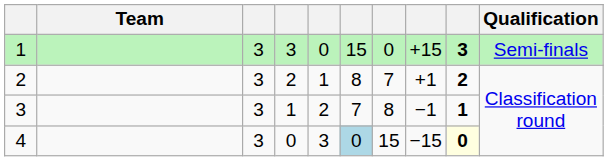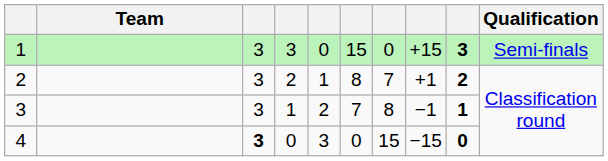(259, 140) normal -> (259, 140) bold
(356, 140) lightblue background -> (356, 140) no background
(463, 140) lightyellow background -> (463, 140) no background
